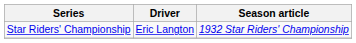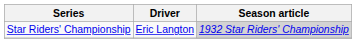(274, 30) no background -> (274, 30) lightgrey background
